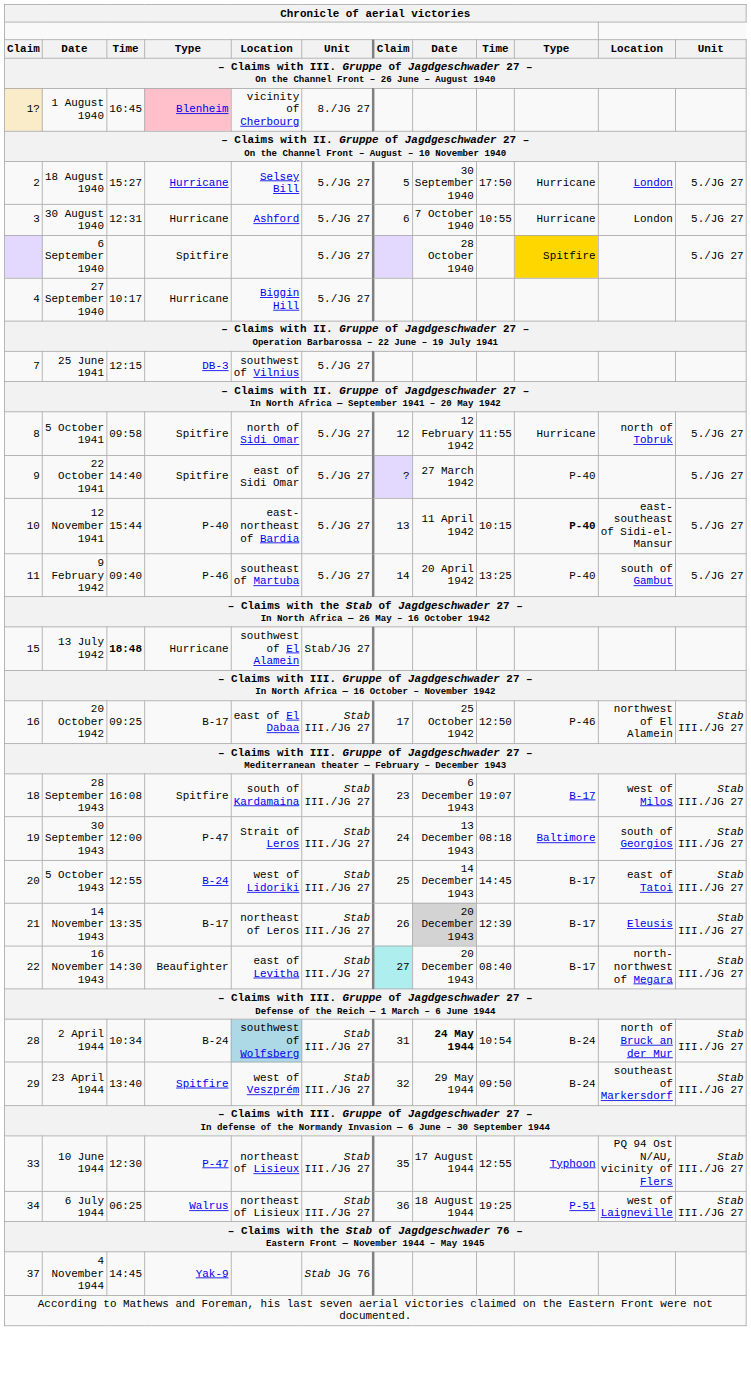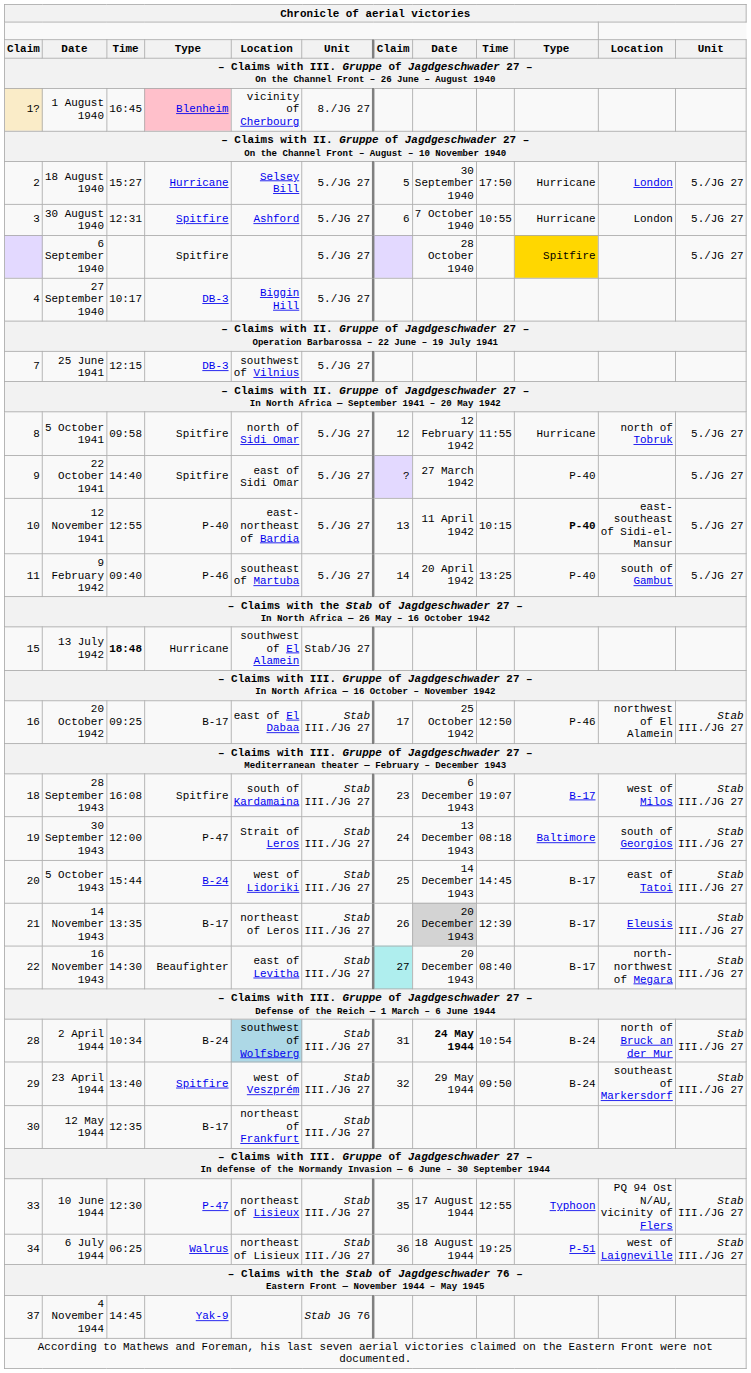(199, 220) Hurricane -> (202, 220) Spitfire
(199, 299) Hurricane -> (215, 299) DB-3
(126, 526) 15:44 -> (126, 526) 12:55
(126, 881) 12:55 -> (126, 881) 15:44
+ row: (33, 1127)
